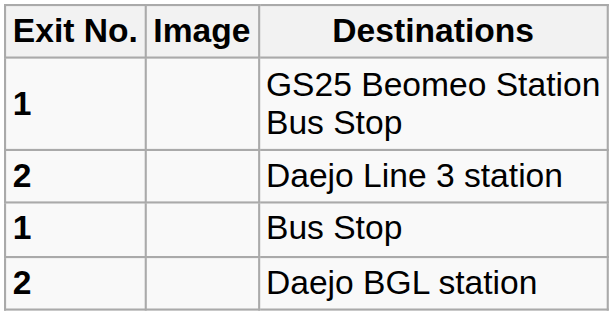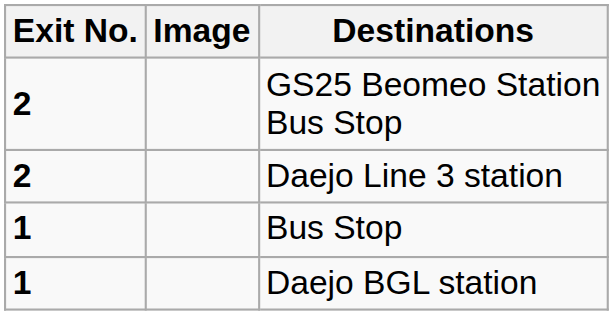(22, 103) 1 -> (22, 103) 2
(22, 282) 2 -> (22, 282) 1
